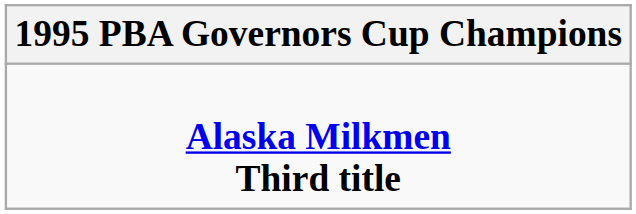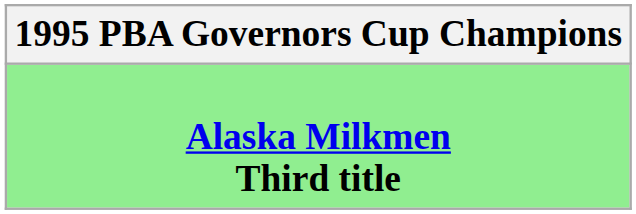(318, 156) no background -> (318, 156) lightgreen background
